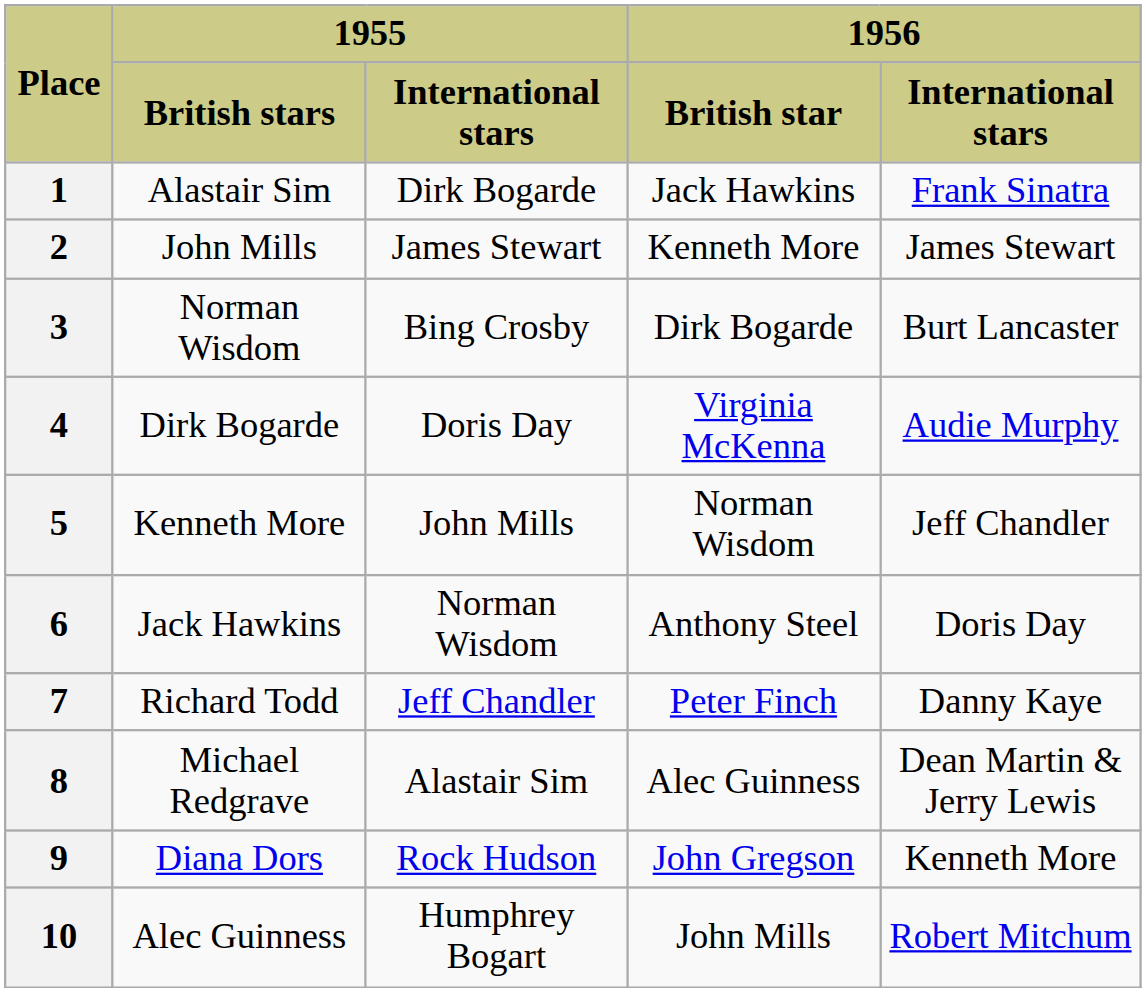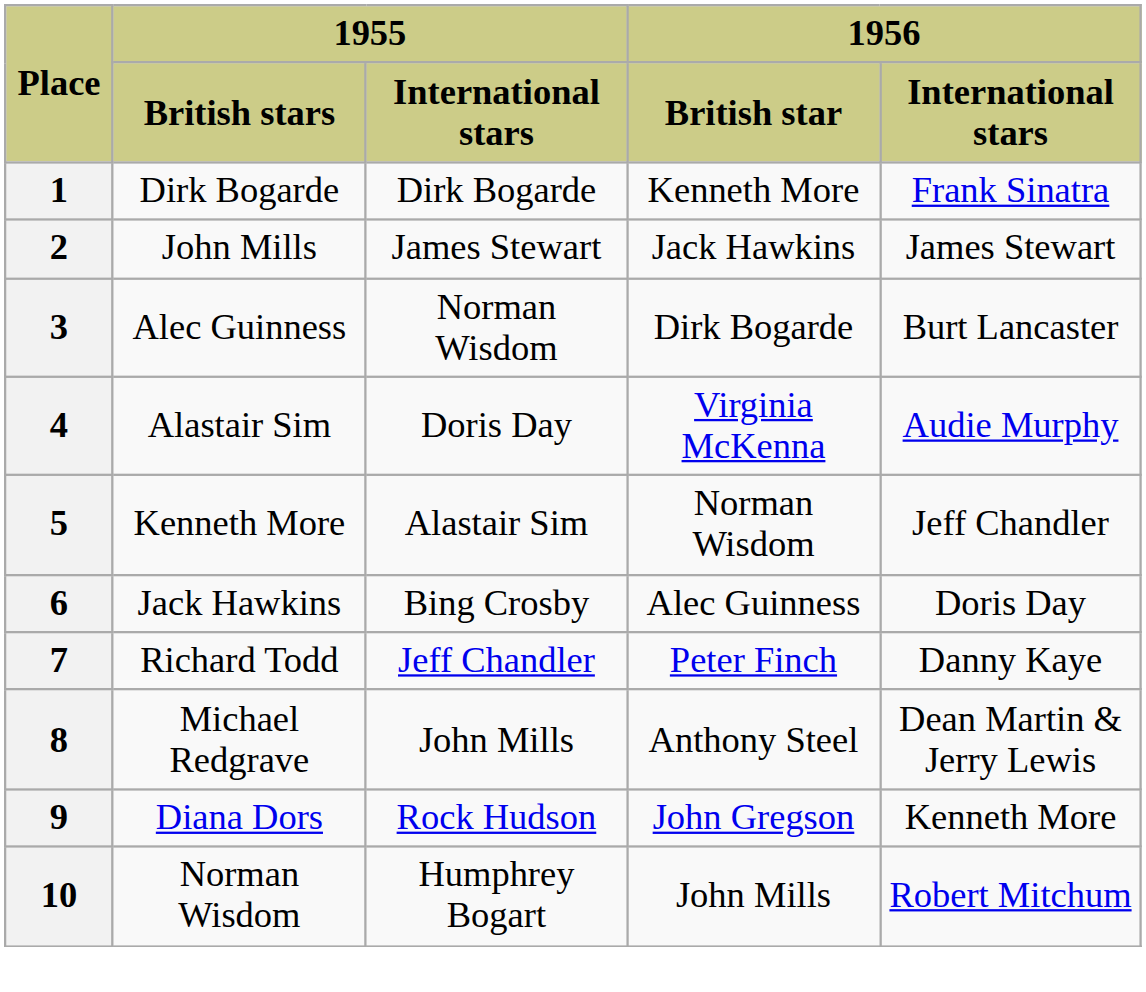(239, 190) Alastair Sim -> (239, 190) Dirk Bogarde
(753, 190) Jack Hawkins -> (753, 190) Kenneth More
(753, 248) Kenneth More -> (753, 248) Jack Hawkins
(239, 326) Norman Wisdom -> (239, 326) Alec Guinness
(496, 326) Bing Crosby -> (496, 326) Norman Wisdom
(239, 425) Dirk Bogarde -> (239, 425) Alastair Sim
(496, 524) John Mills -> (496, 524) Alastair Sim
(496, 623) Norman Wisdom -> (496, 602) Bing Crosby
(753, 623) Anthony Steel -> (753, 602) Alec Guinness
(496, 779) Alastair Sim -> (496, 738) John Mills
(753, 779) Alec Guinness -> (753, 738) Anthony Steel
(239, 936) Alec Guinness -> (239, 895) Norman Wisdom
